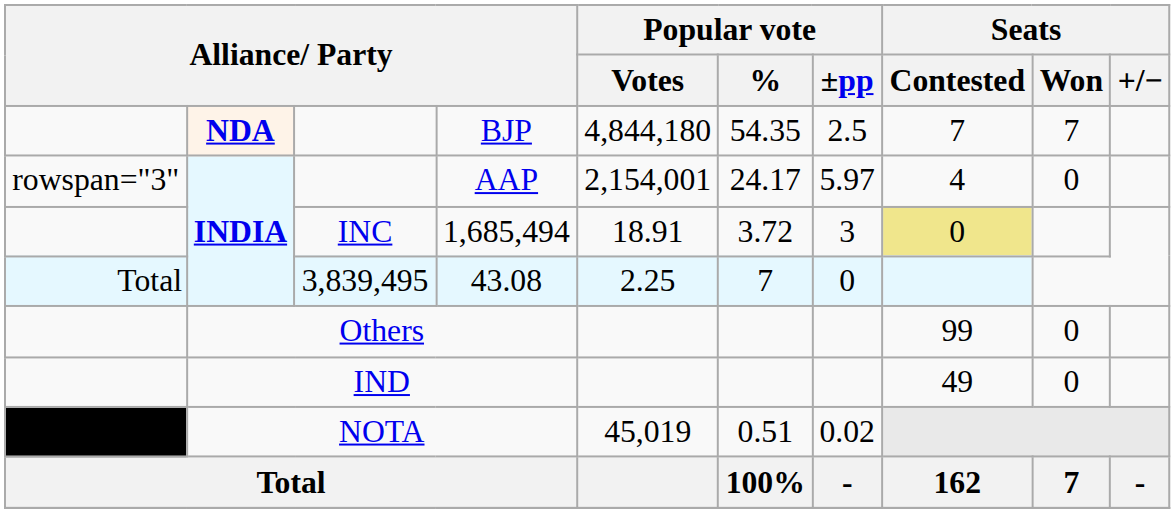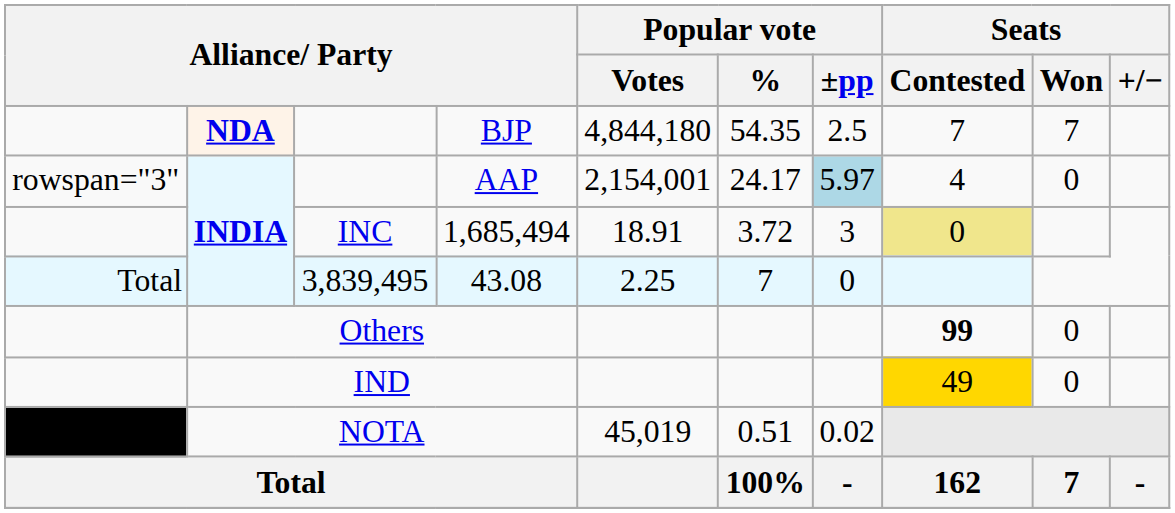(847, 180) no background -> (847, 180) lightblue background
(957, 331) normal -> (957, 331) bold
(957, 381) no background -> (957, 381) gold background
